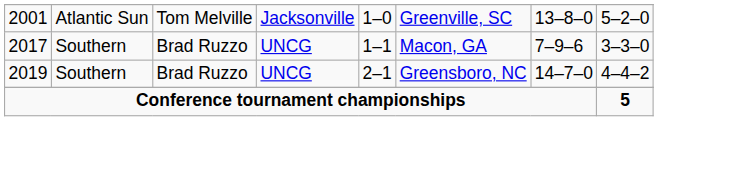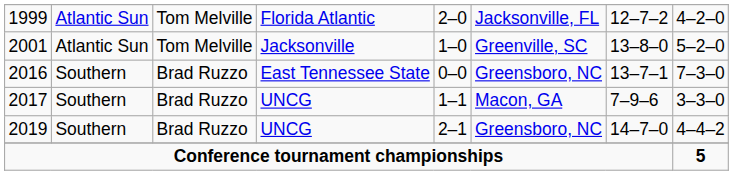+ row: (28, 18)
+ row: (28, 73)
